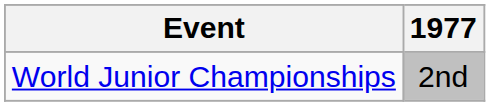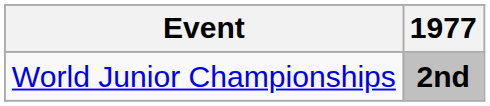(443, 76) normal -> (443, 76) bold
